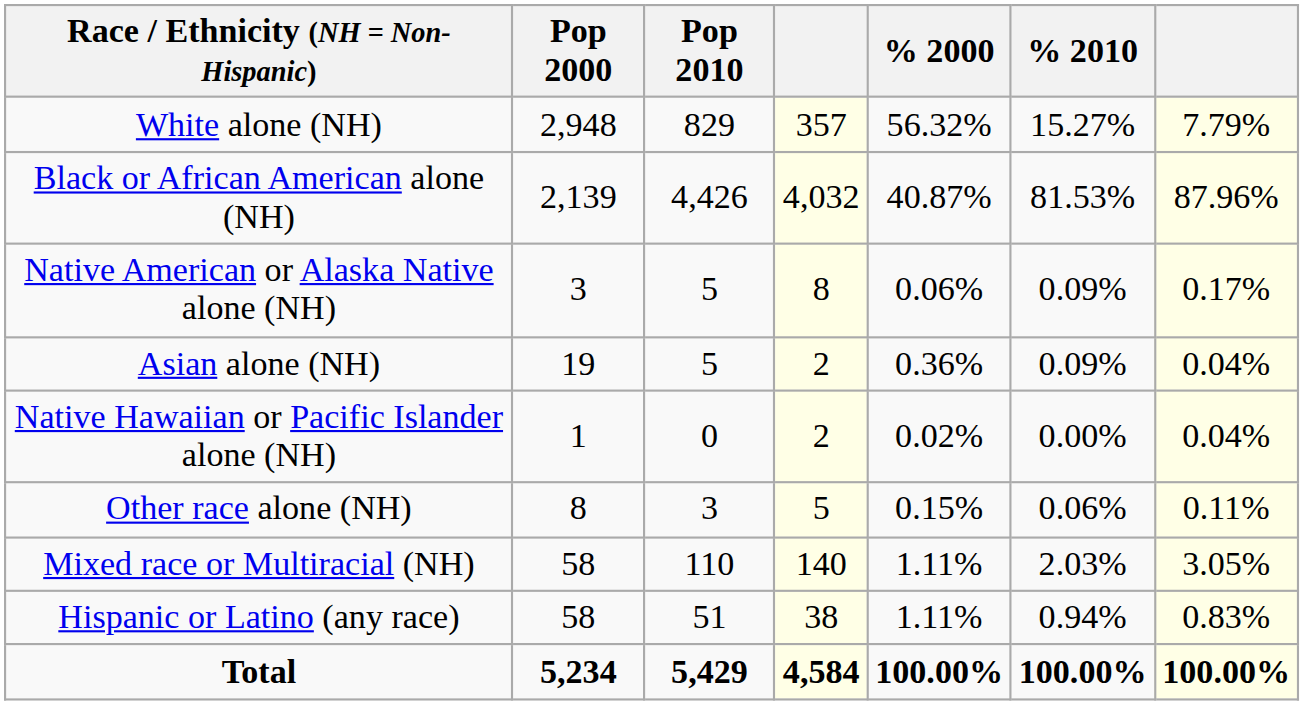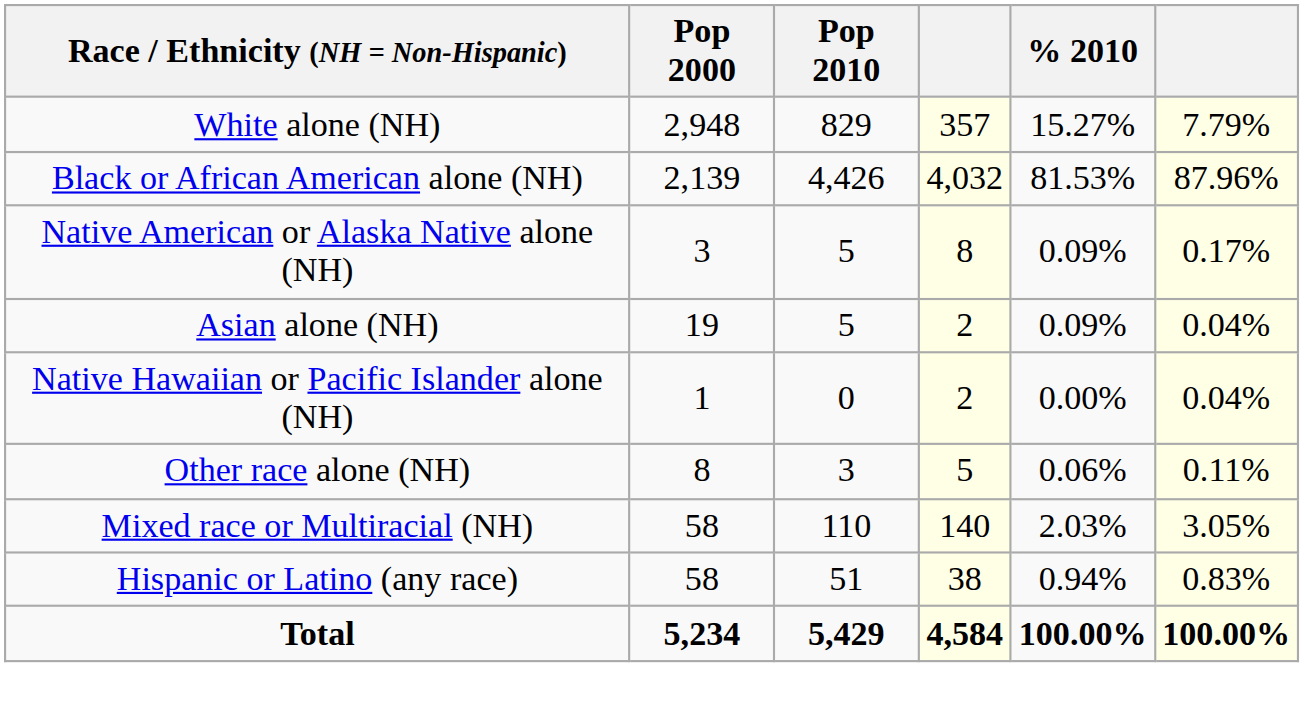- column: (939, 50)
